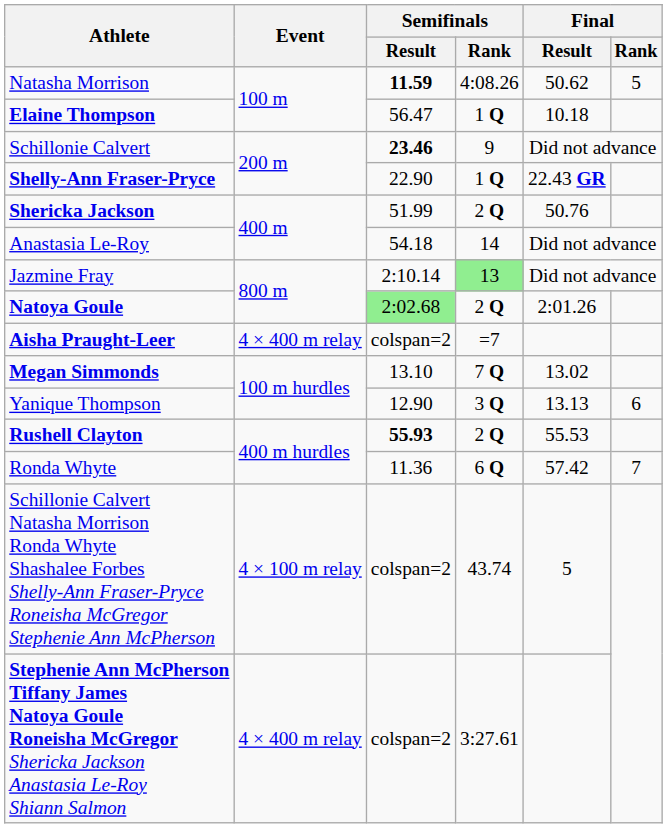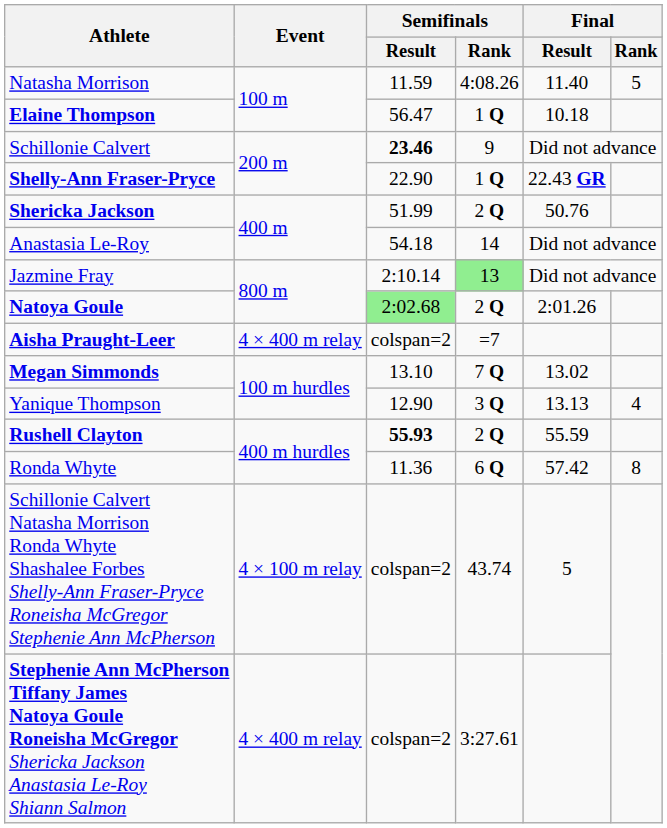(411, 83) bold -> (411, 83) normal
(567, 83) 50.62 -> (567, 83) 11.40
(636, 403) 6 -> (636, 403) 4
(567, 436) 55.53 -> (567, 436) 55.59
(636, 468) 7 -> (636, 468) 8
